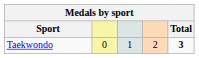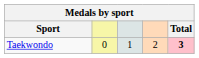(181, 45) no background -> (181, 45) pink background
